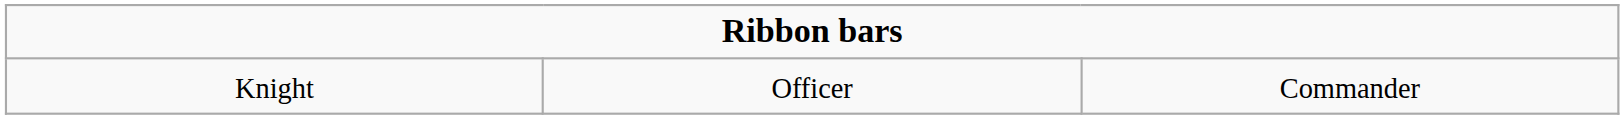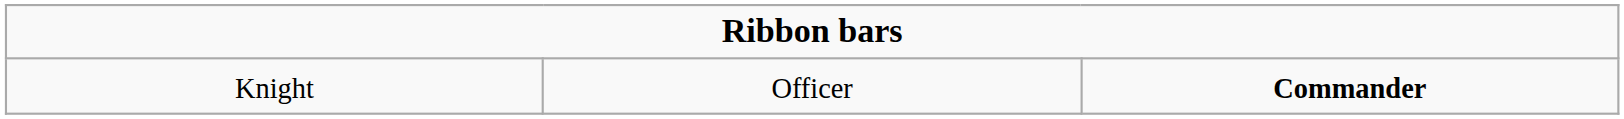(1350, 87) normal -> (1350, 85) bold
